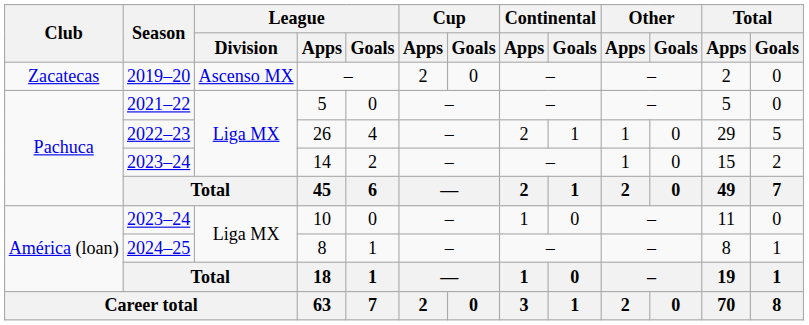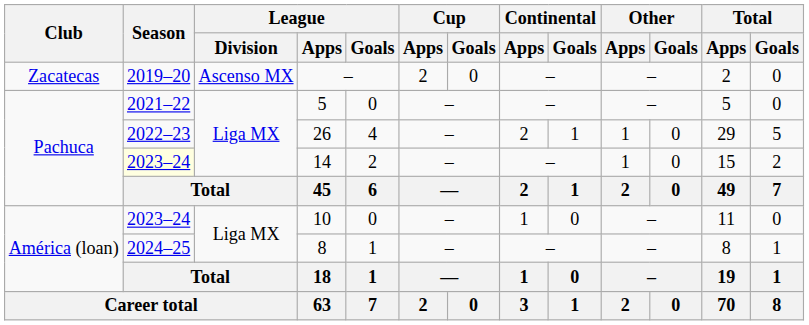(159, 162) no background -> (159, 162) lightyellow background
